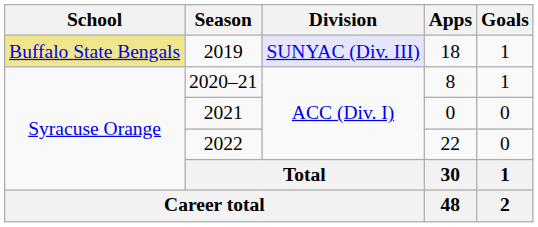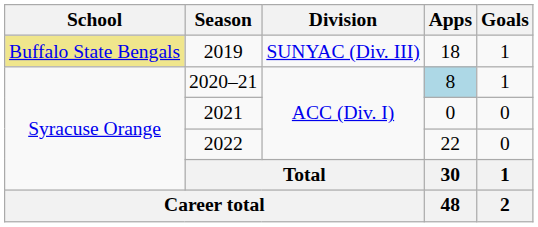(343, 50) lavender background -> (343, 50) no background
(450, 81) no background -> (450, 81) lightblue background
